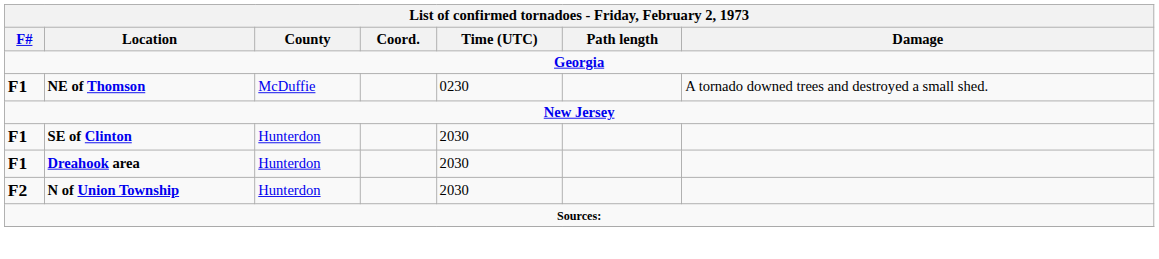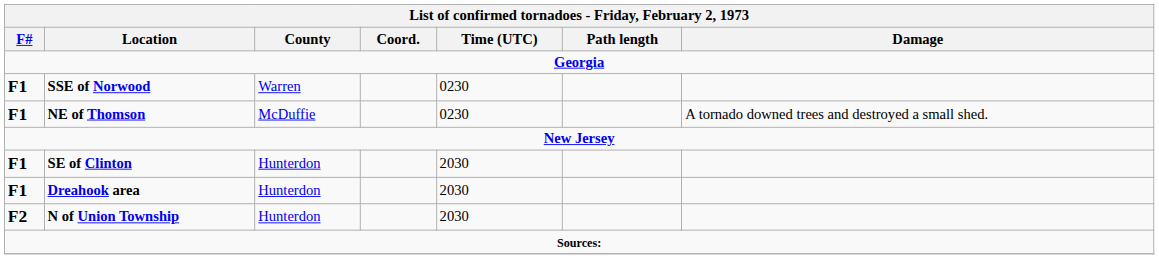+ row: (99, 87)
